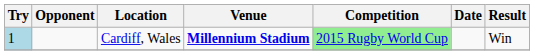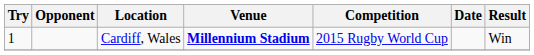(11, 38) lightblue background -> (11, 38) no background
(382, 38) lightgreen background -> (382, 38) no background
